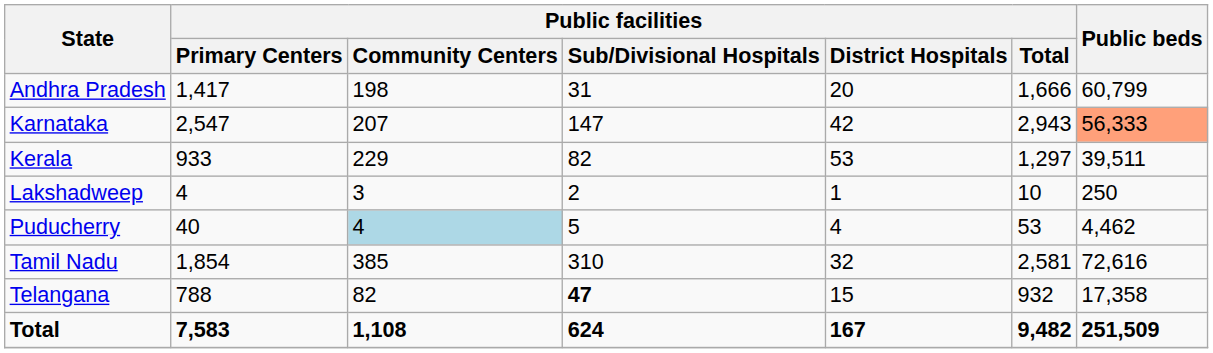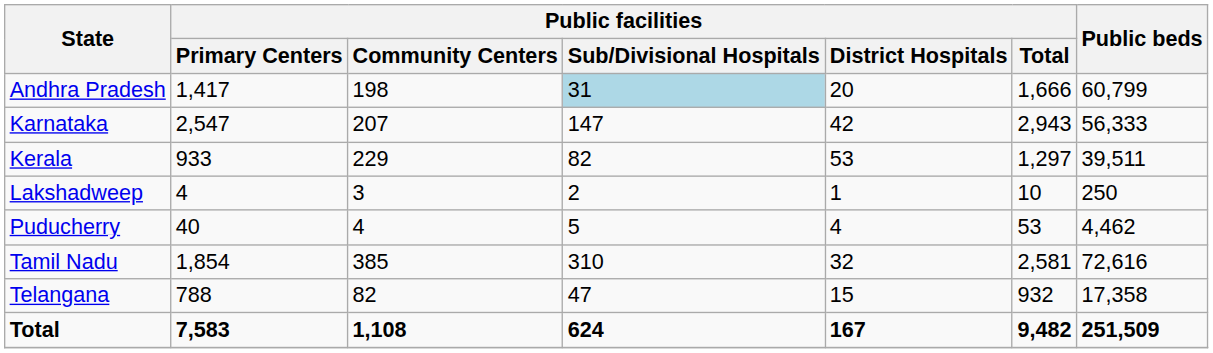(580, 90) no background -> (580, 90) lightblue background
(1114, 124) lightsalmon background -> (1114, 124) no background
(359, 227) lightblue background -> (359, 227) no background
(580, 295) bold -> (580, 295) normal
